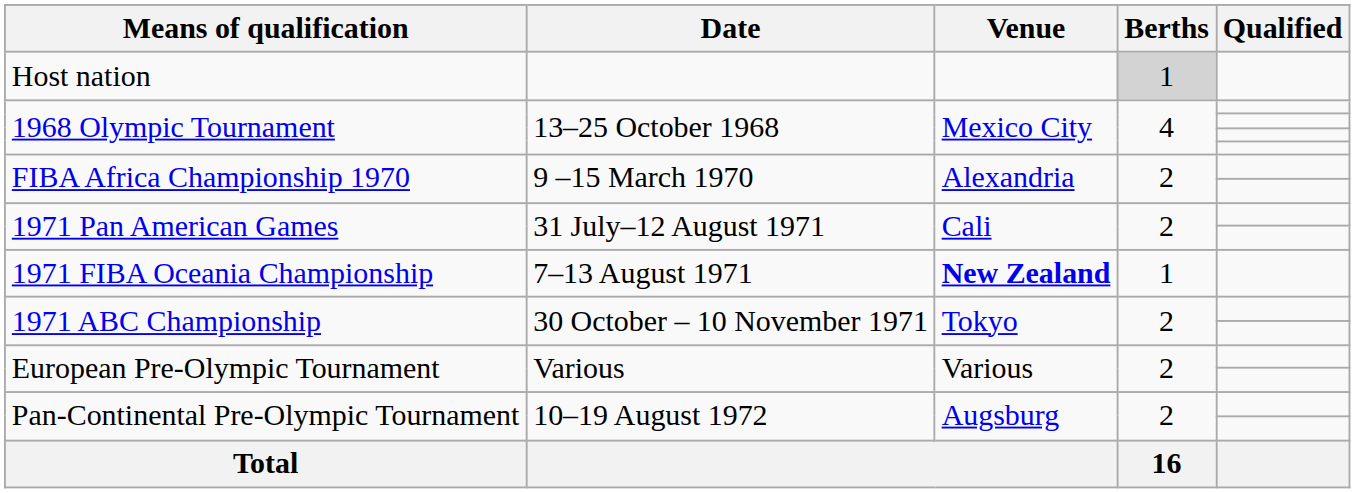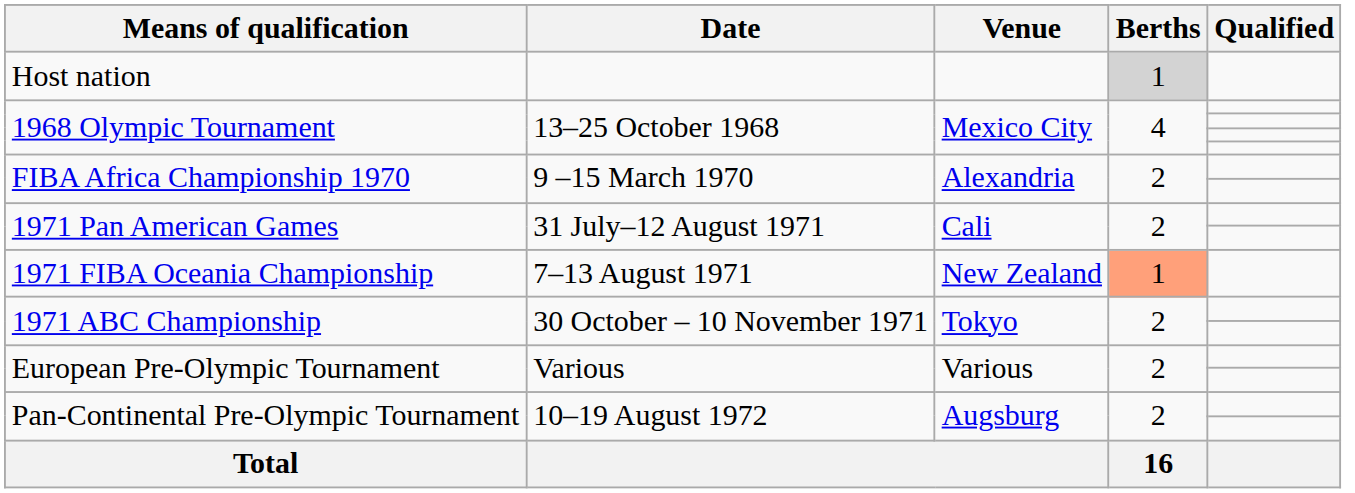(1026, 273) bold -> (1022, 273) normal
(1167, 273) no background -> (1158, 273) lightsalmon background
